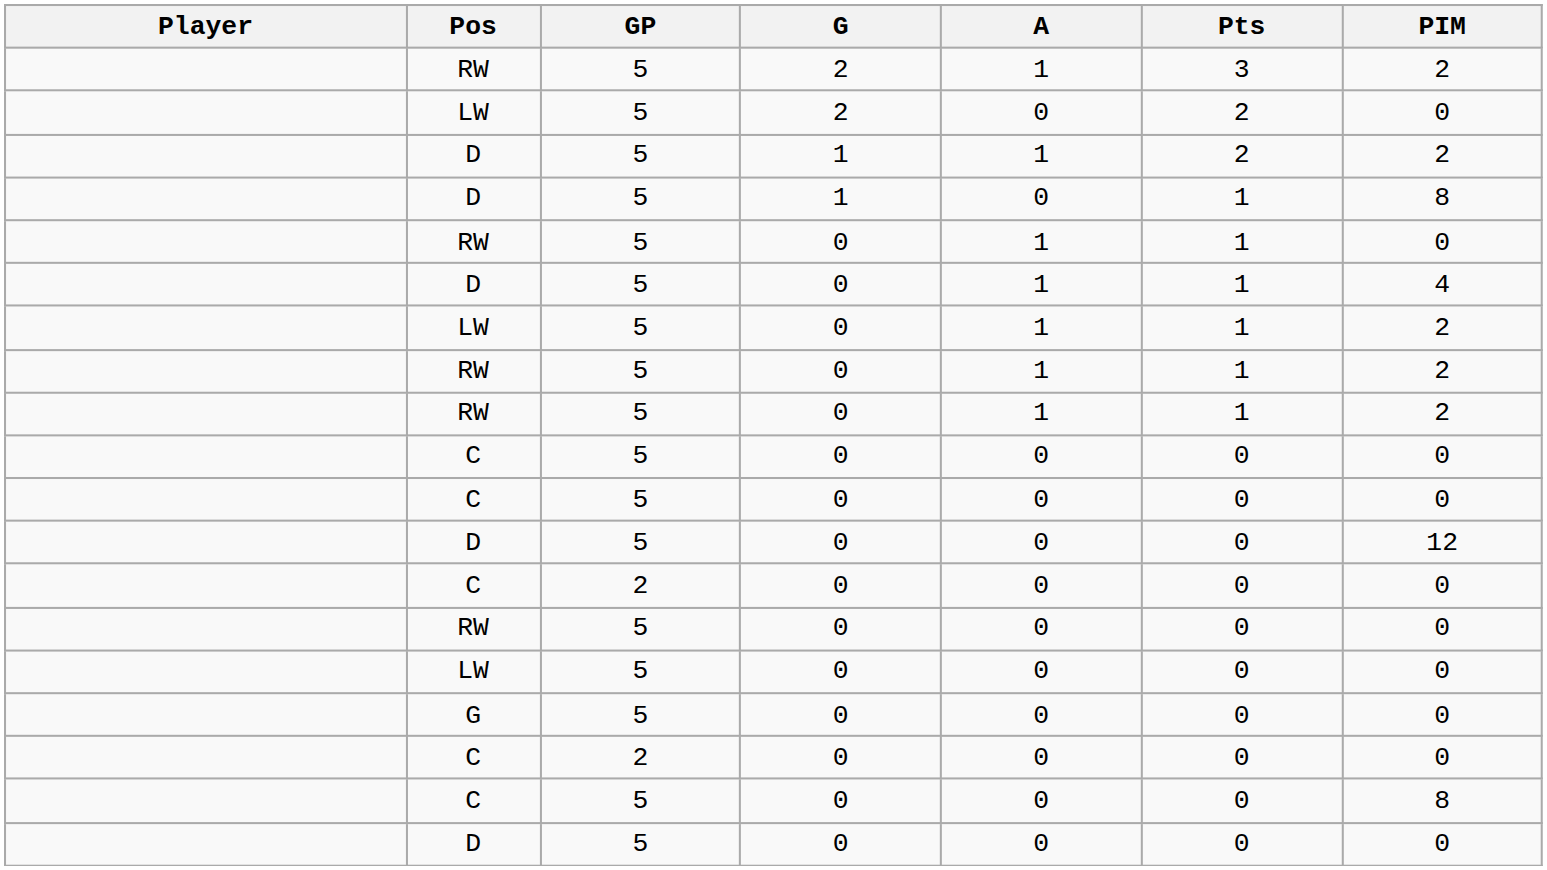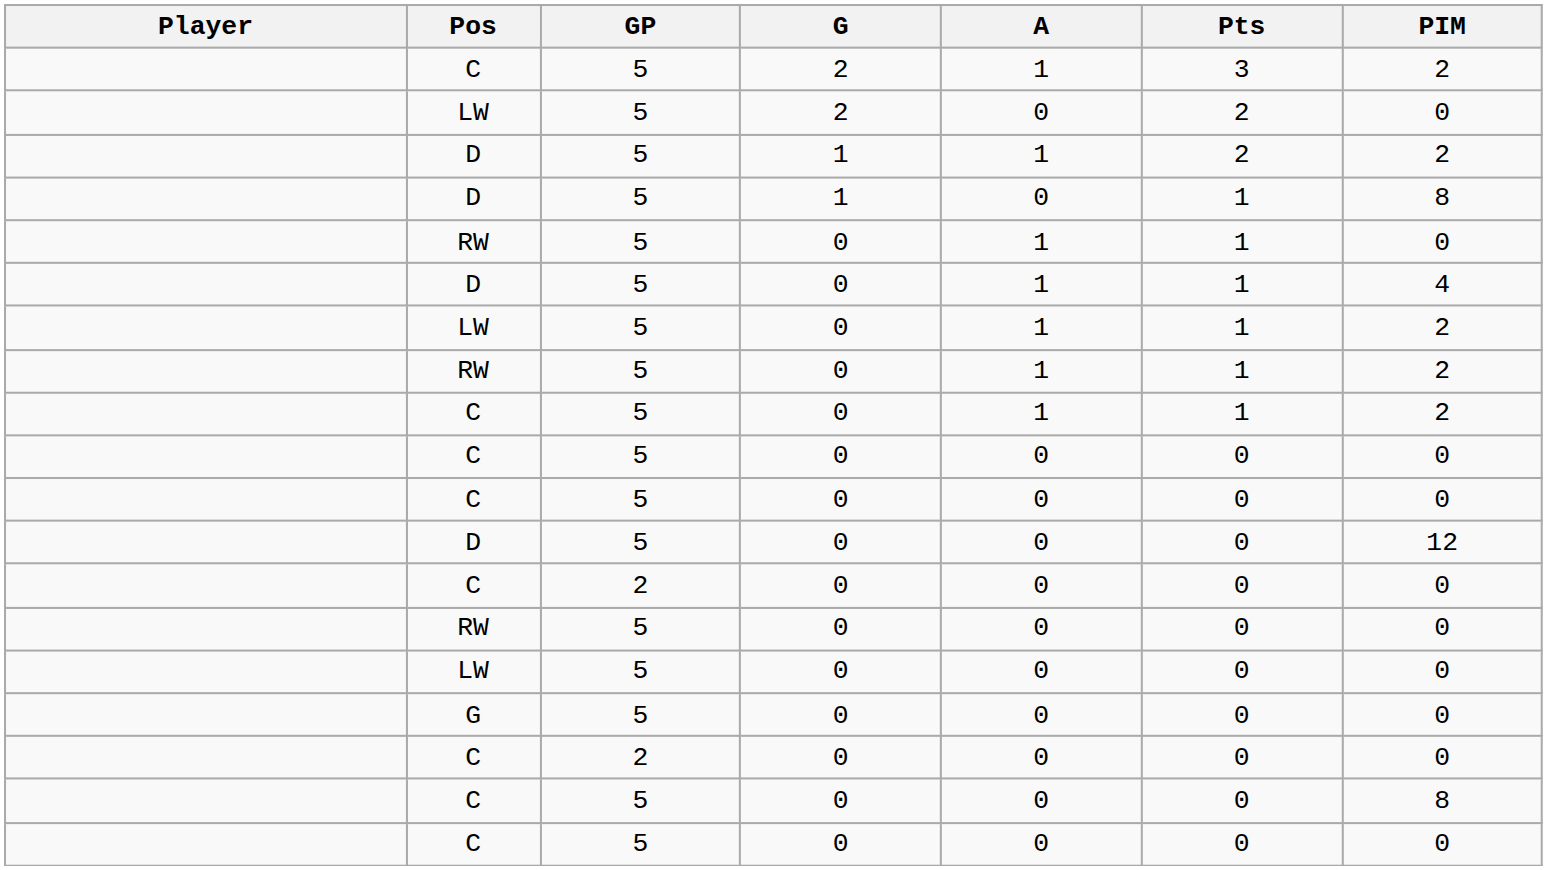(473, 70) RW -> (473, 70) C
(473, 414) RW -> (473, 414) C
(473, 844) D -> (473, 844) C
